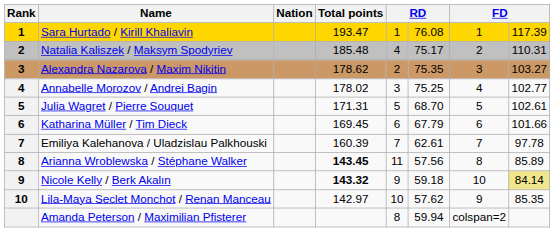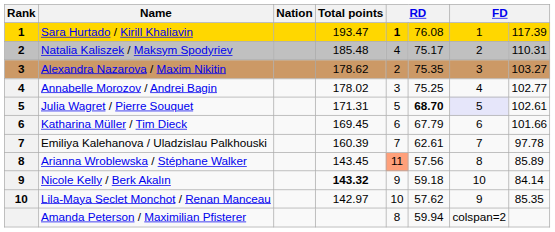(397, 32) normal -> (397, 32) bold
(429, 106) normal -> (429, 106) bold
(479, 106) no background -> (479, 106) lavender background
(351, 161) bold -> (351, 161) normal
(397, 161) no background -> (397, 161) lightsalmon background
(529, 180) khaki background -> (529, 180) no background
